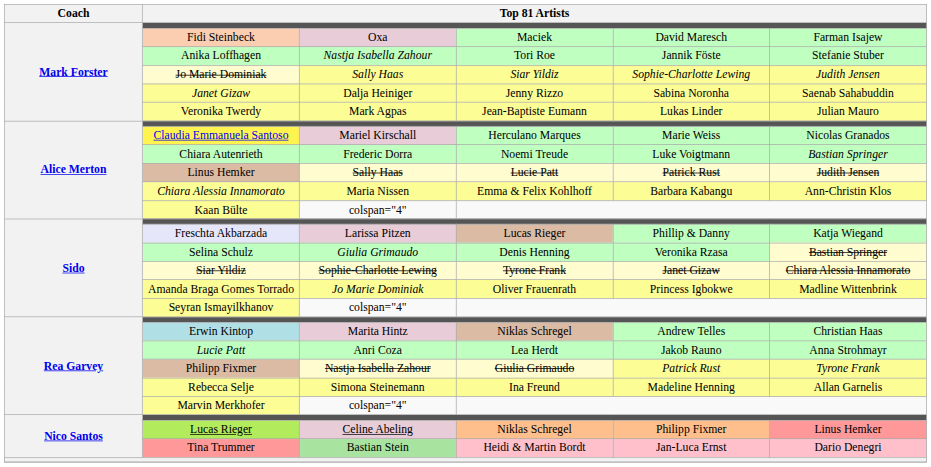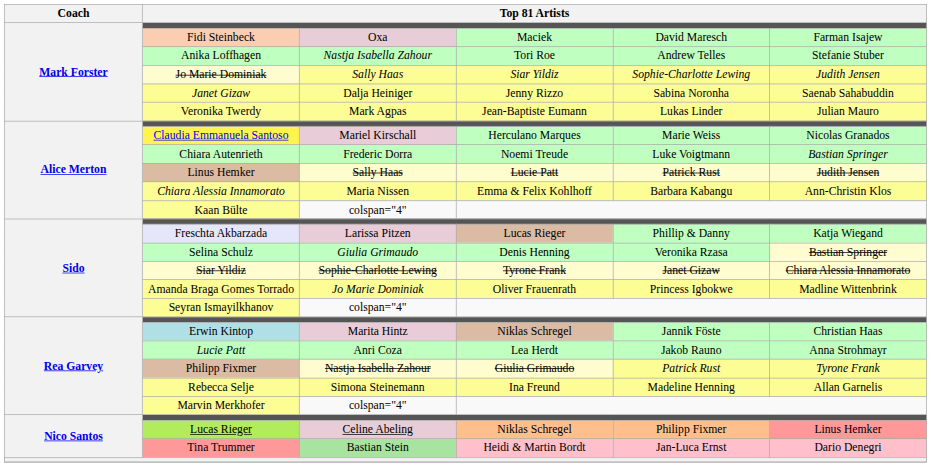(691, 56) Jannik Föste -> (691, 56) Andrew Telles
(691, 331) Andrew Telles -> (691, 331) Jannik Föste
